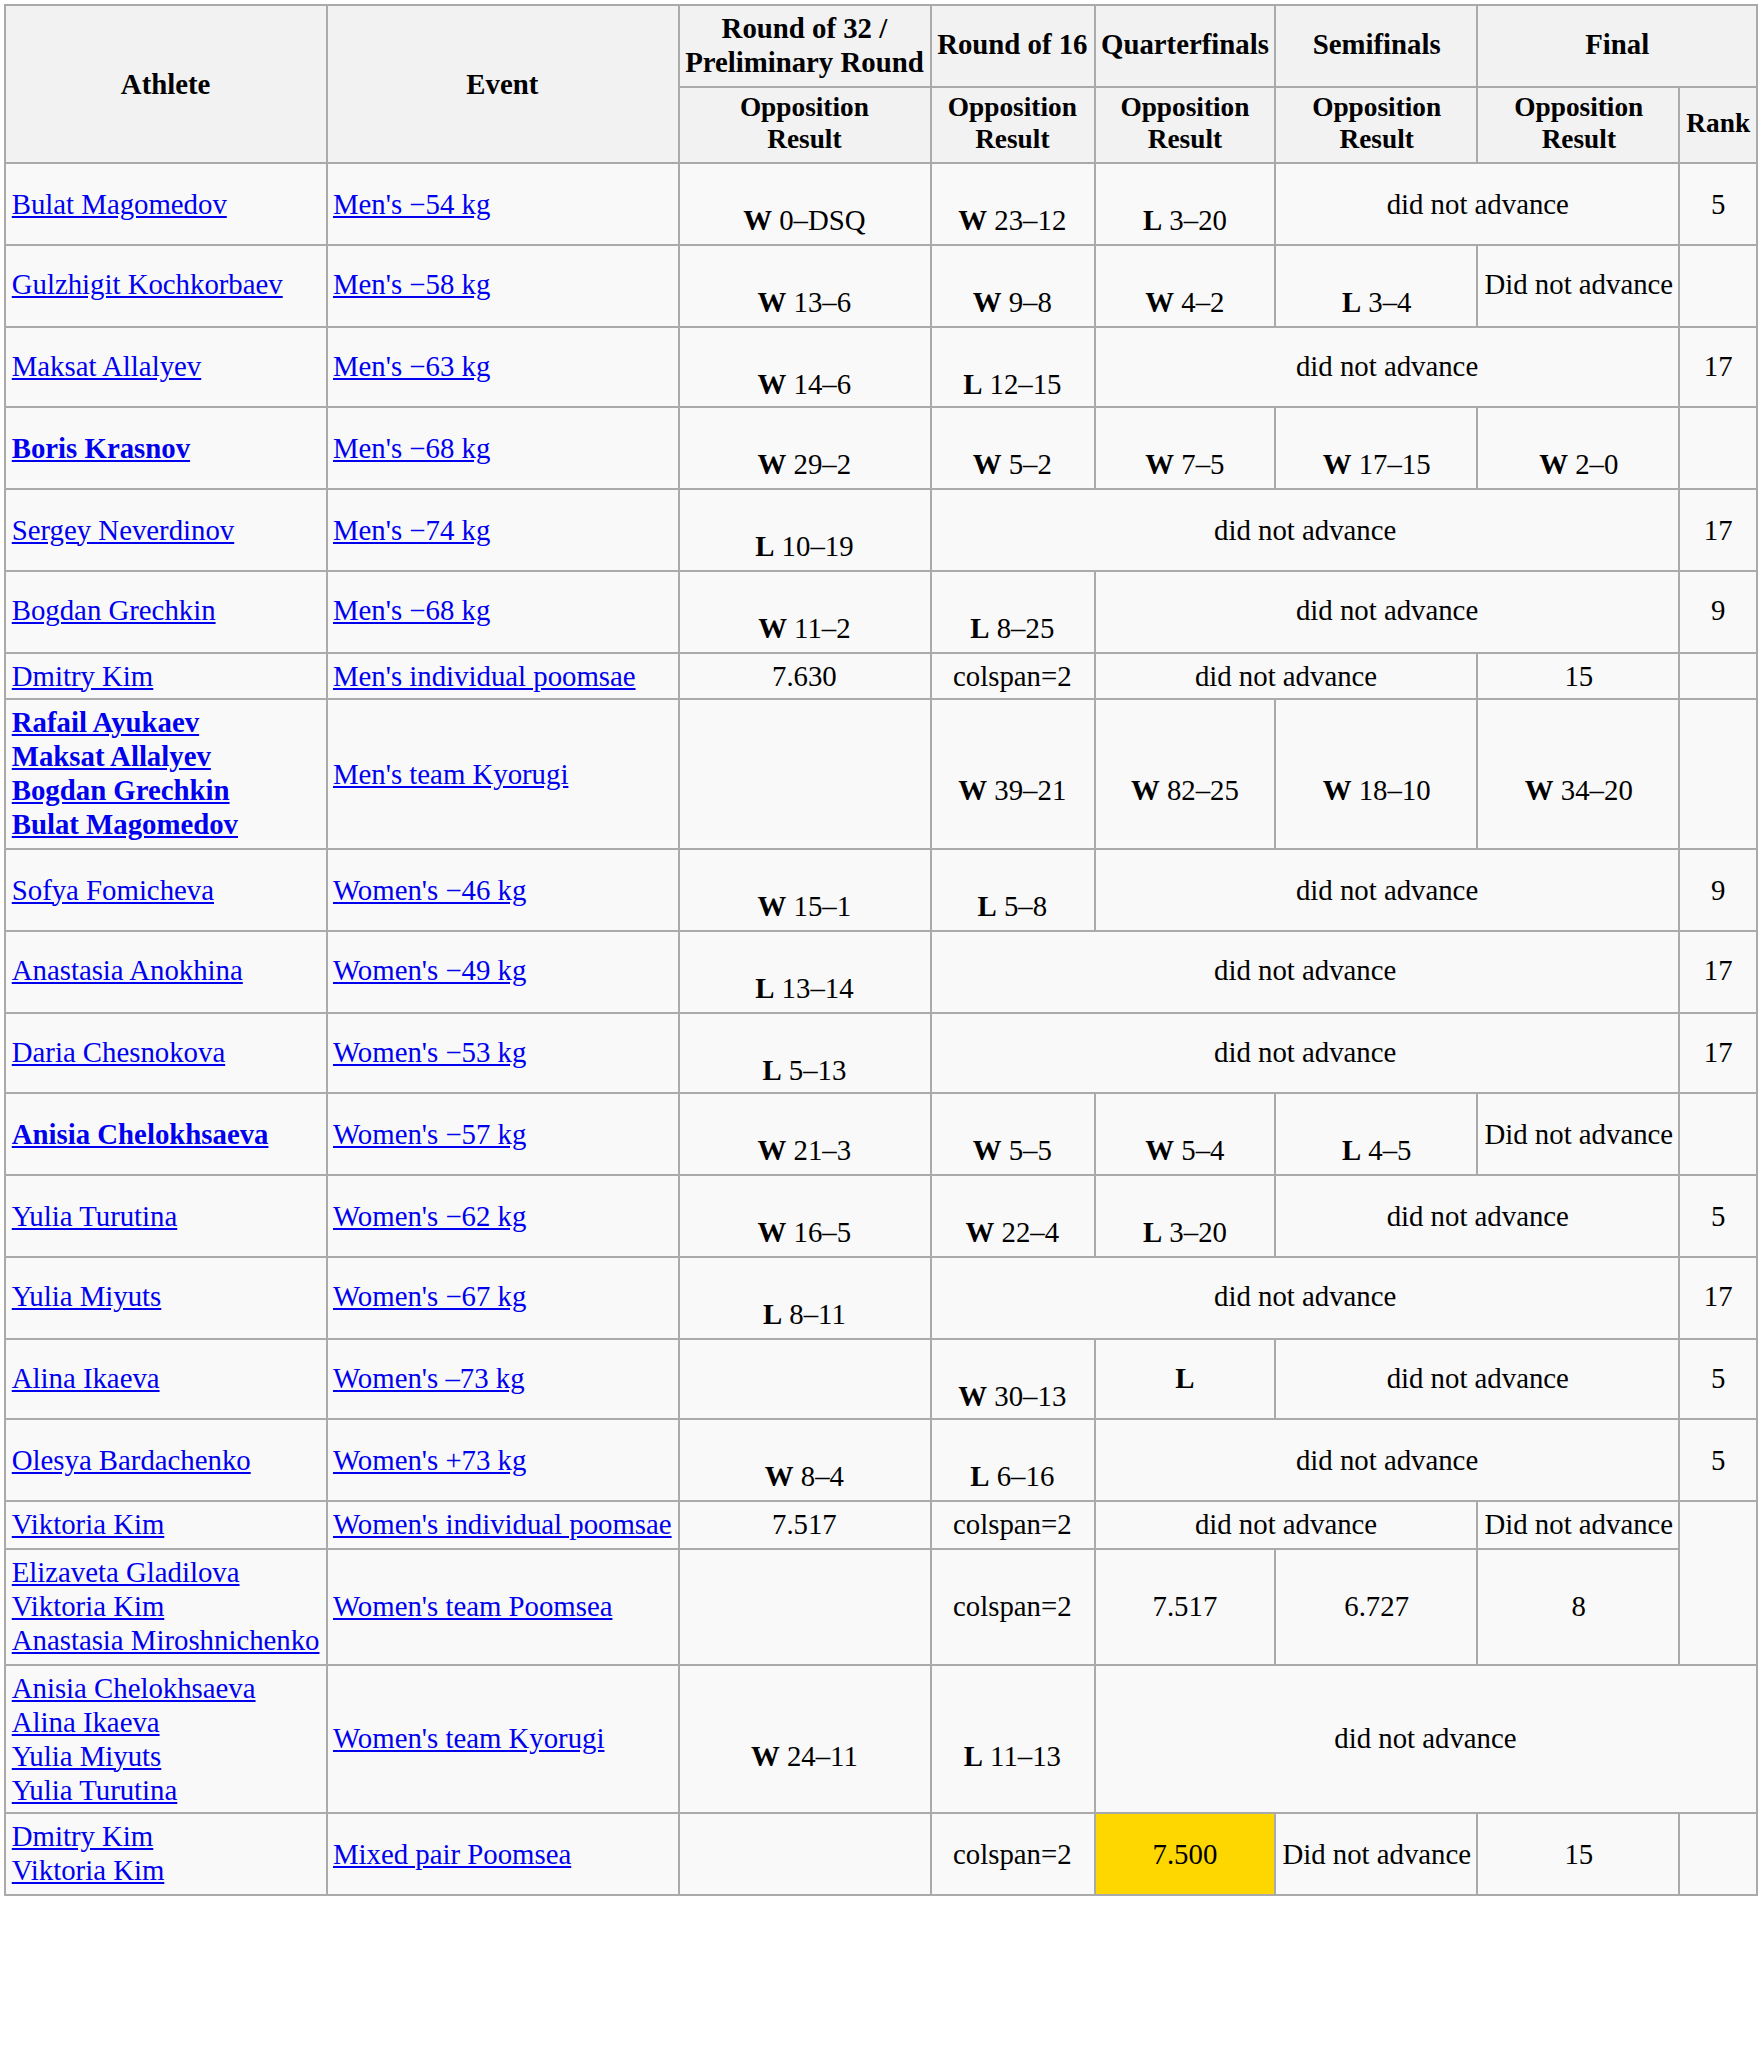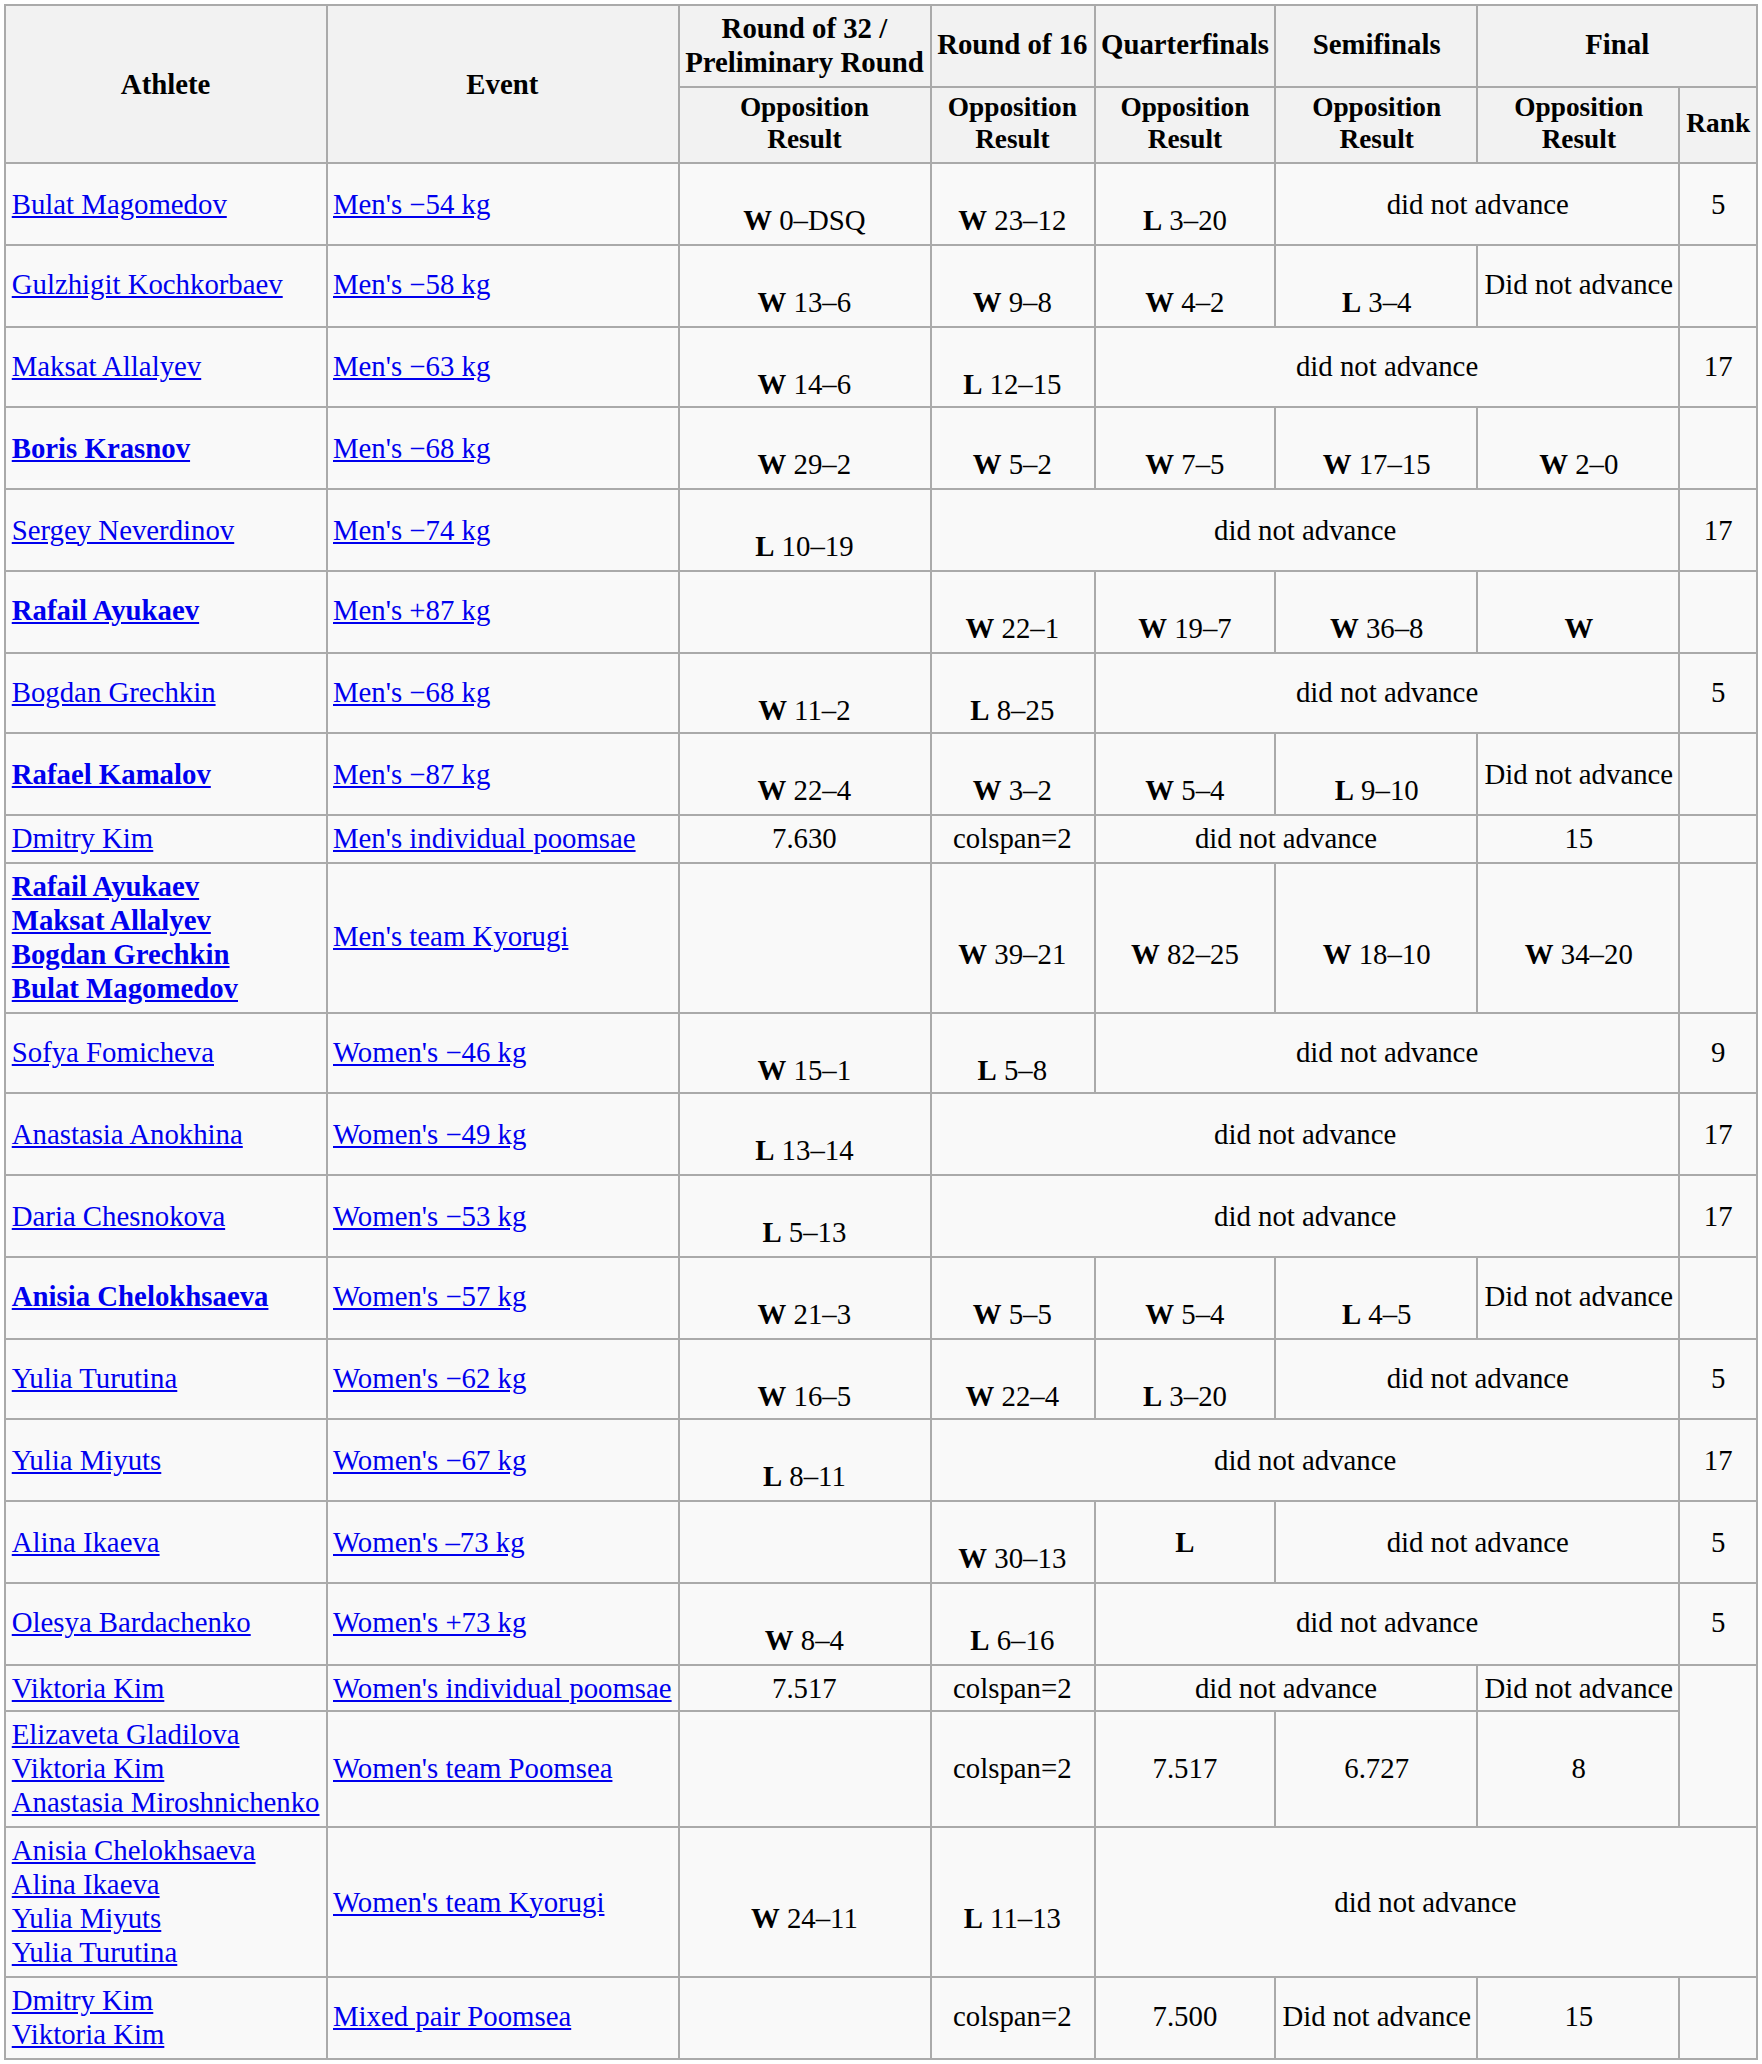+ row: (105, 611)
(1718, 611) 9 -> (1718, 693) 5
+ row: (111, 774)
(1185, 1854) gold background -> (1185, 2017) no background
